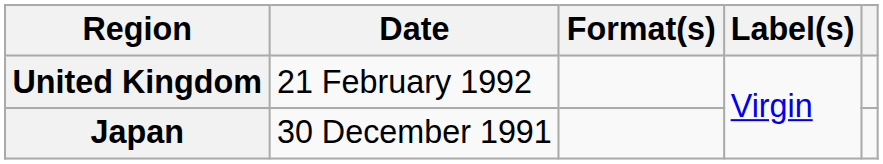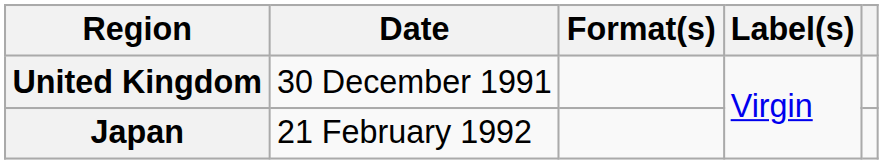(404, 81) 21 February 1992 -> (414, 81) 30 December 1991
(414, 132) 30 December 1991 -> (404, 132) 21 February 1992
